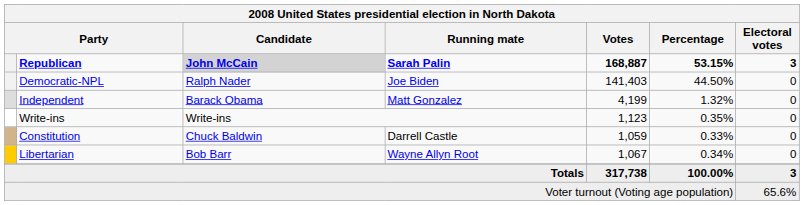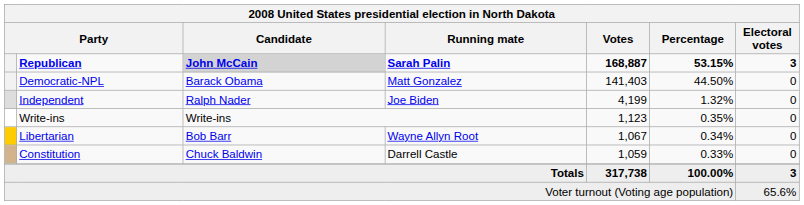(218, 81) Ralph Nader -> (224, 81) Barack Obama
(413, 81) Joe Biden -> (425, 81) Matt Gonzalez
(224, 100) Barack Obama -> (218, 100) Ralph Nader
(425, 100) Matt Gonzalez -> (413, 100) Joe Biden
rows swapped: (47, 155) <-> (50, 136)
